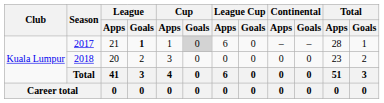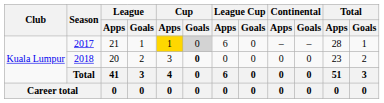(142, 43) bold -> (142, 43) normal
(170, 43) no background -> (170, 43) gold background
(197, 59) normal -> (197, 59) bold
